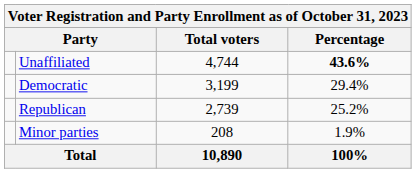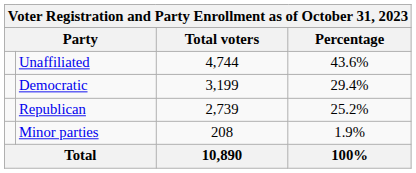(350, 62) bold -> (350, 62) normal
